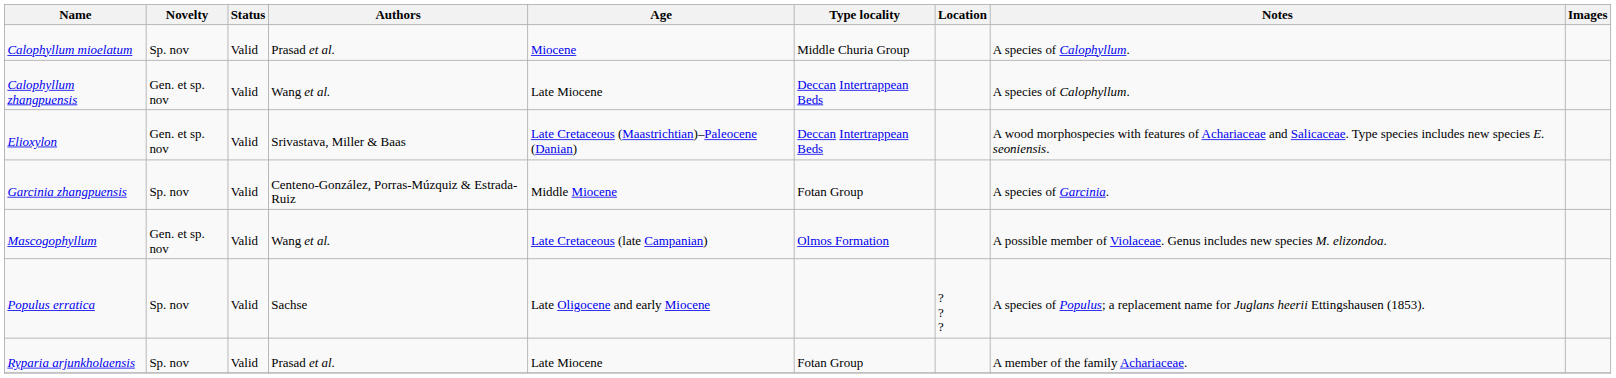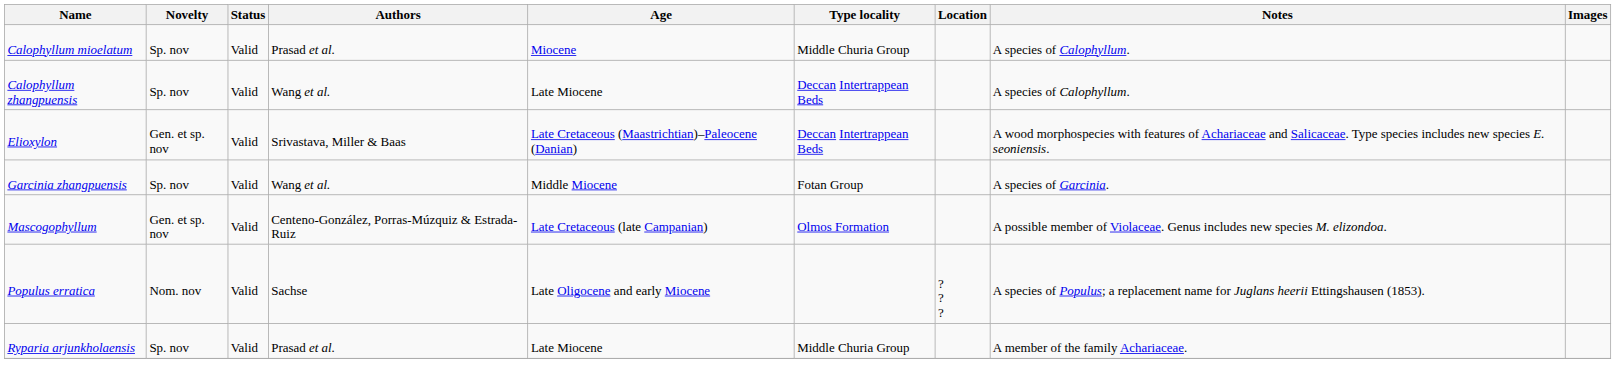(177, 92) Gen. et sp. nov -> (169, 92) Sp. nov
(394, 191) Centeno-González, Porras-Múzquiz & Estrada-Ruiz -> (301, 184) Wang et al.
(301, 241) Wang et al. -> (394, 226) Centeno-González, Porras-Múzquiz & Estrada-Ruiz
(169, 305) Sp. nov -> (175, 291) Nom. nov
(830, 362) Fotan Group -> (853, 348) Middle Churia Group
